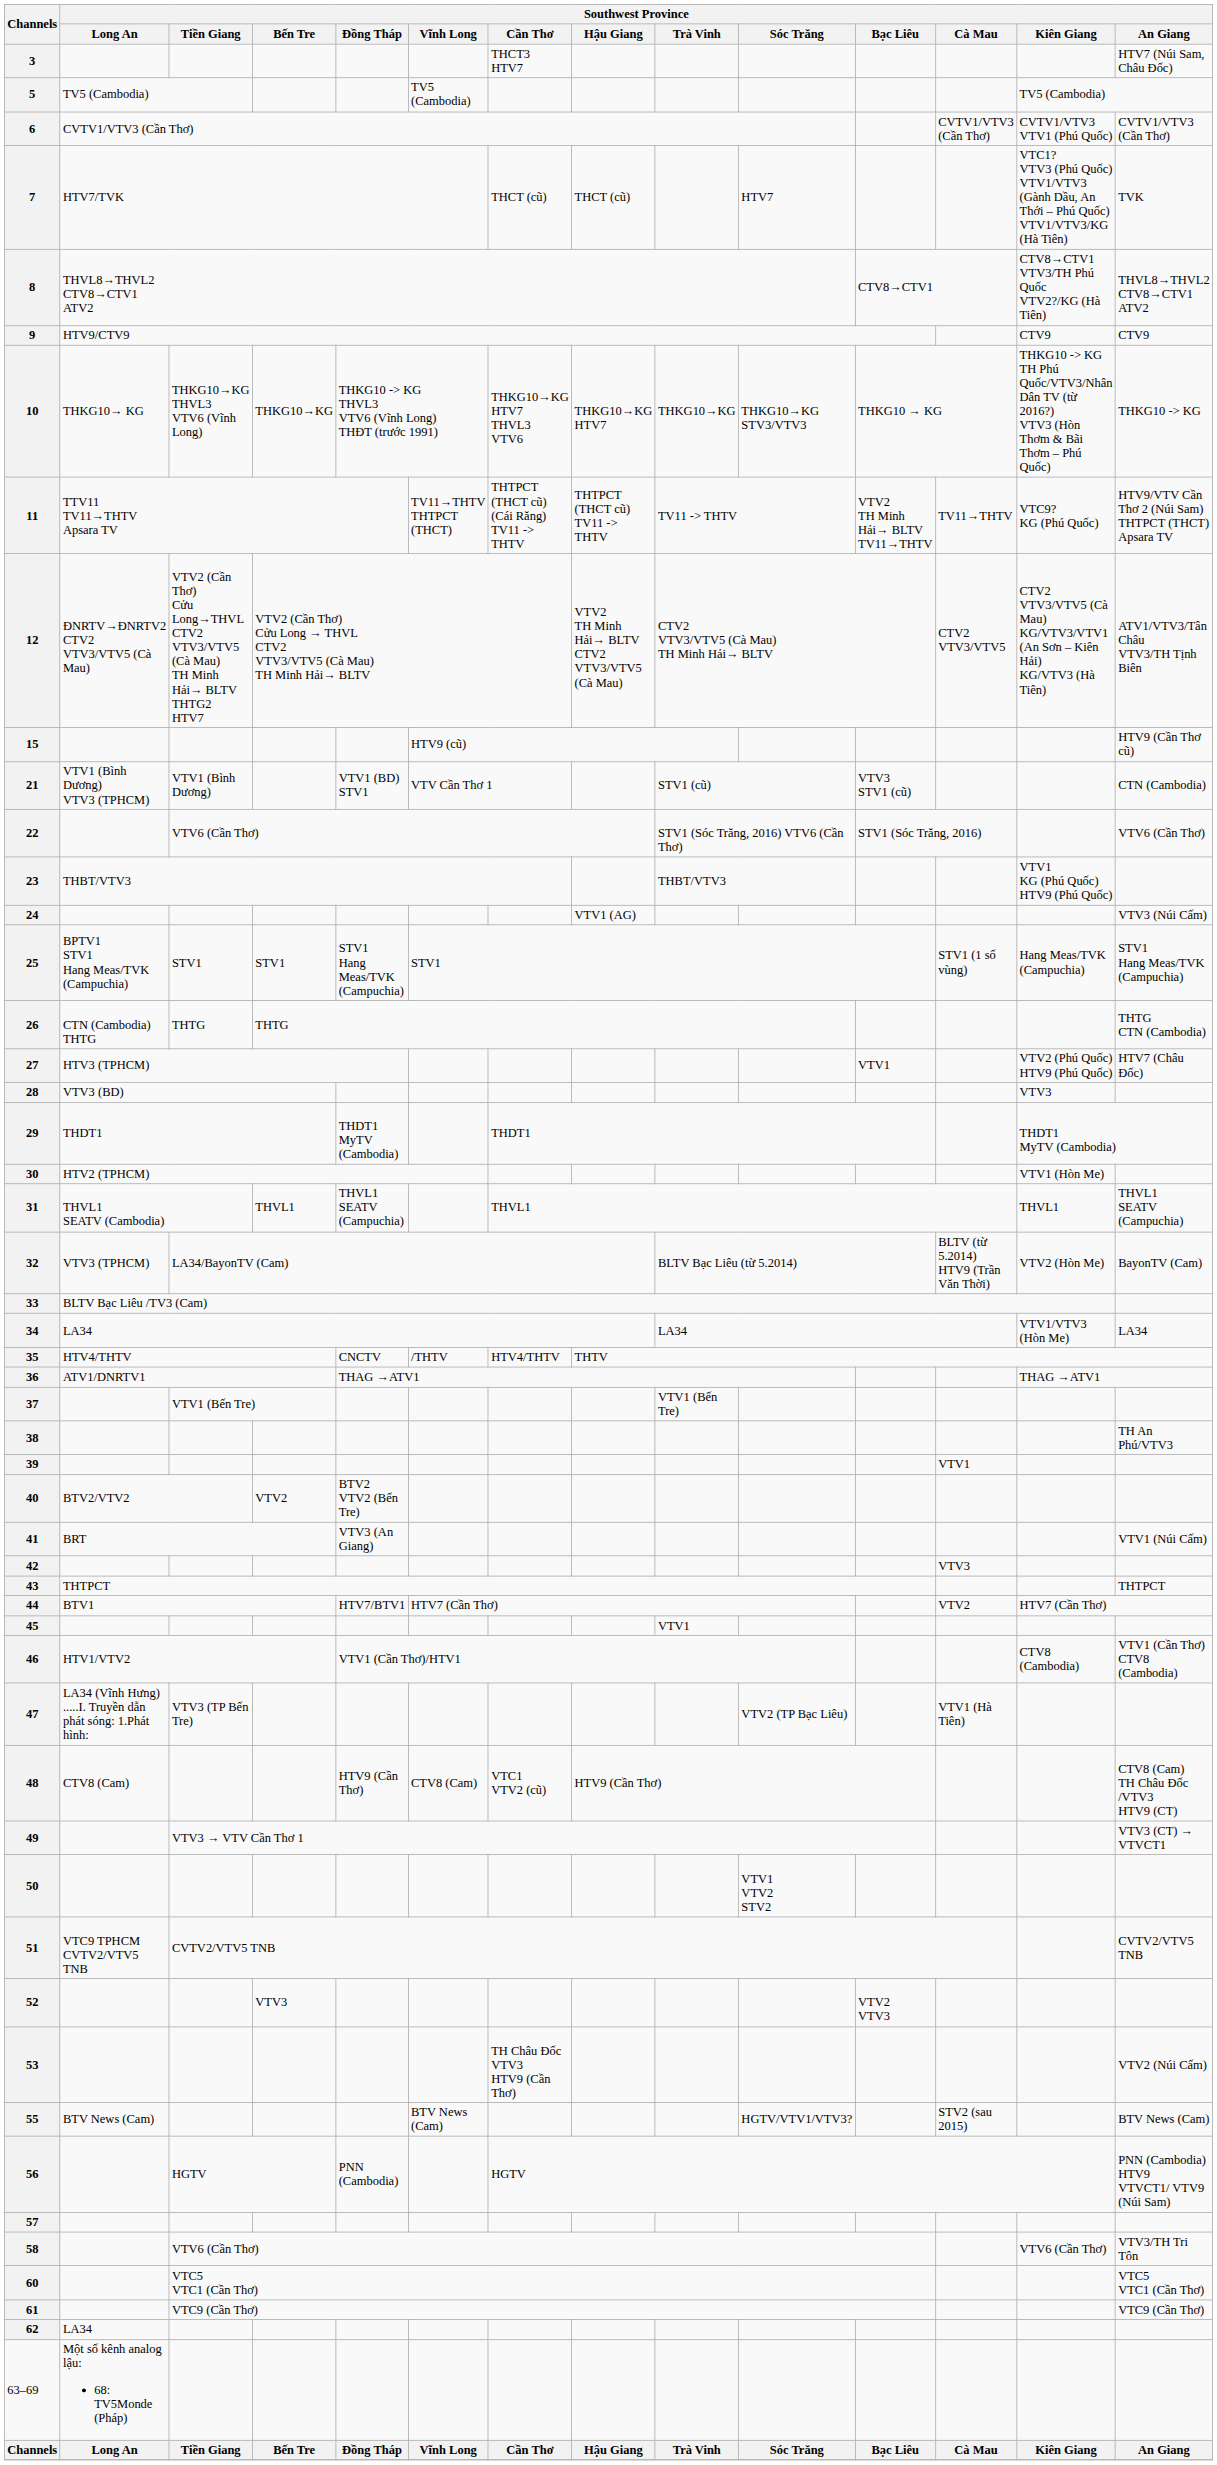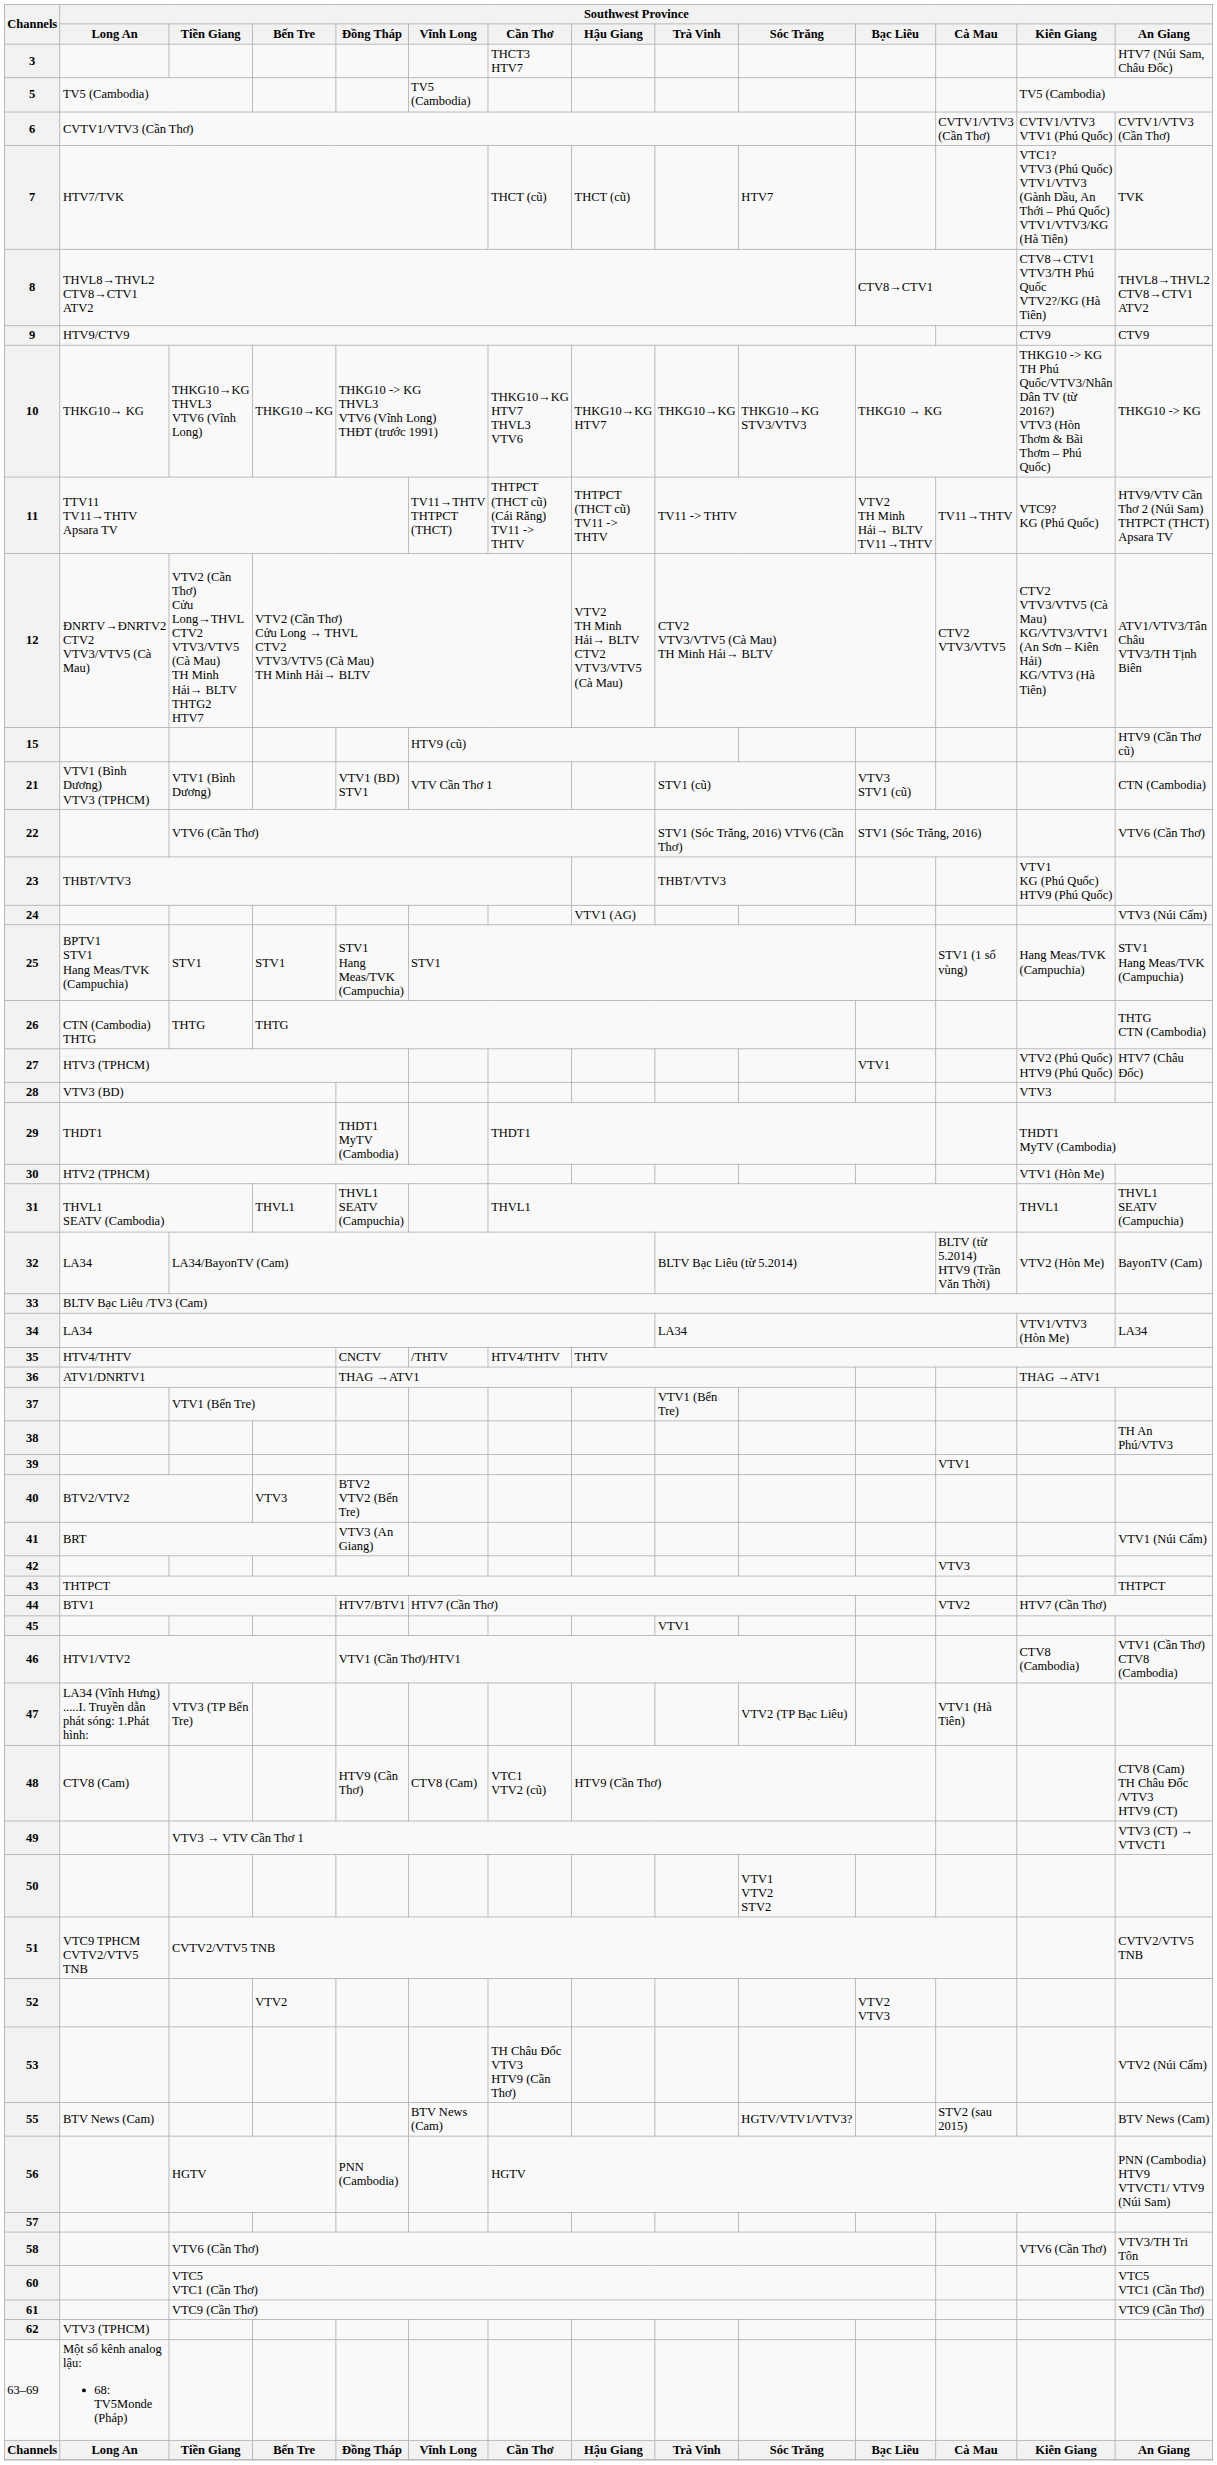(106, 1262) VTV3 (TPHCM) -> (78, 1262) LA34
(271, 1498) VTV2 -> (271, 1498) VTV3
(271, 2002) VTV3 -> (271, 2002) VTV2
(78, 2329) LA34 -> (106, 2329) VTV3 (TPHCM)
